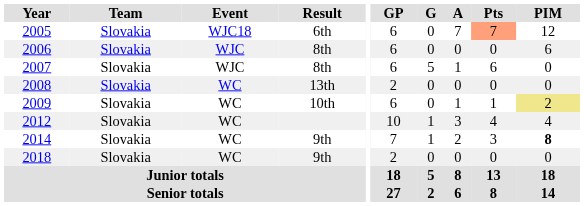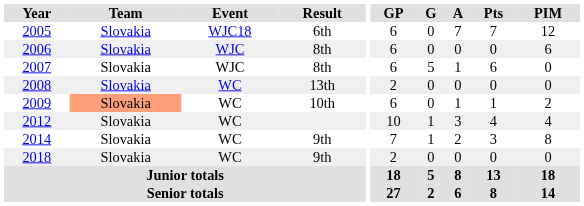(493, 31) lightsalmon background -> (493, 31) no background
(126, 103) no background -> (126, 103) lightsalmon background
(548, 103) khaki background -> (548, 103) no background
(548, 139) bold -> (548, 139) normal
